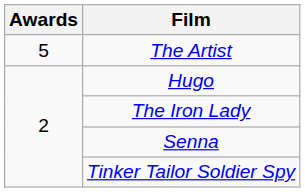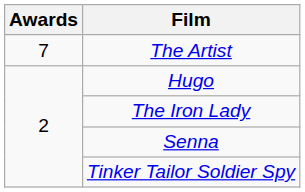(44, 50) 5 -> (44, 50) 7
